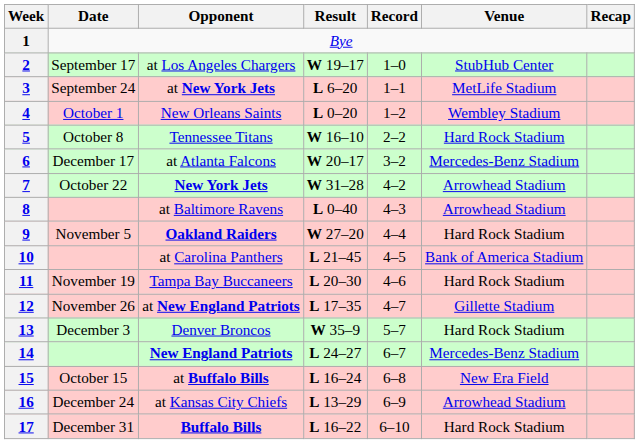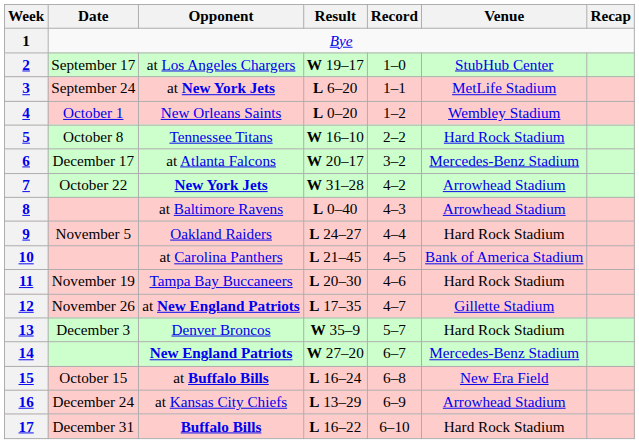(221, 233) bold -> (221, 233) normal
(335, 233) W 27–20 -> (335, 233) L 24–27
(335, 354) L 24–27 -> (335, 354) W 27–20
